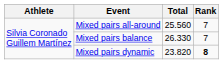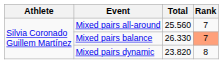(206, 39) no background -> (206, 39) lightsalmon background
(206, 52) bold -> (206, 52) normal
